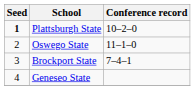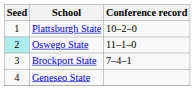(17, 28) bold -> (17, 28) normal
(17, 45) no background -> (17, 45) paleturquoise background
